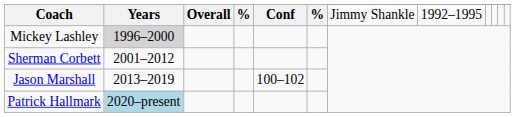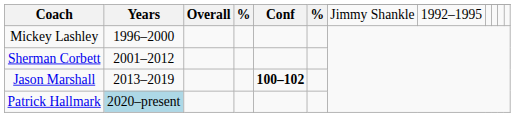(144, 36) lightgrey background -> (144, 36) no background
(280, 79) normal -> (280, 79) bold
